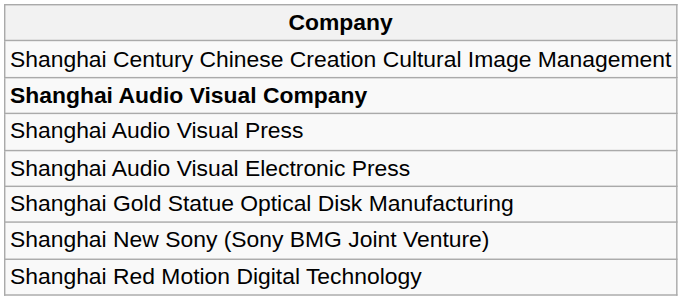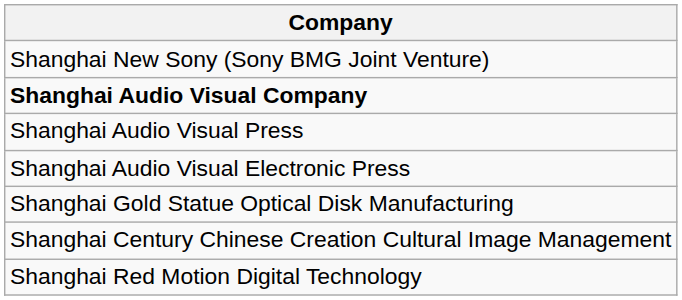(341, 58) Shanghai Century Chinese Creation Cultural Image Management -> (250, 58) Shanghai New Sony (Sony BMG Joint Venture)
(250, 240) Shanghai New Sony (Sony BMG Joint Venture) -> (341, 240) Shanghai Century Chinese Creation Cultural Image Management
